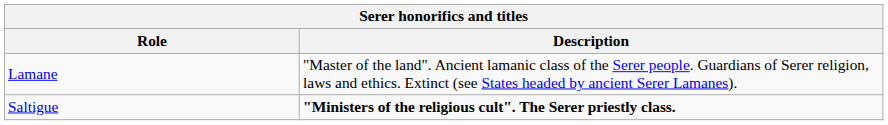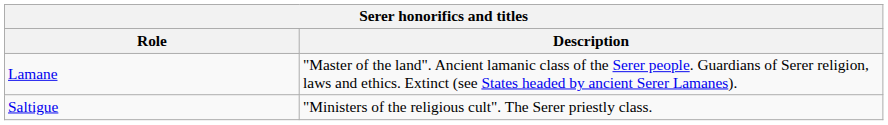(489, 107) bold -> (478, 107) normal
